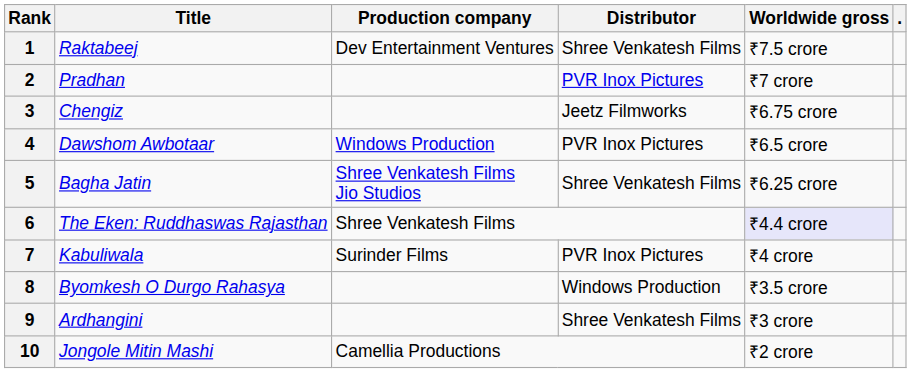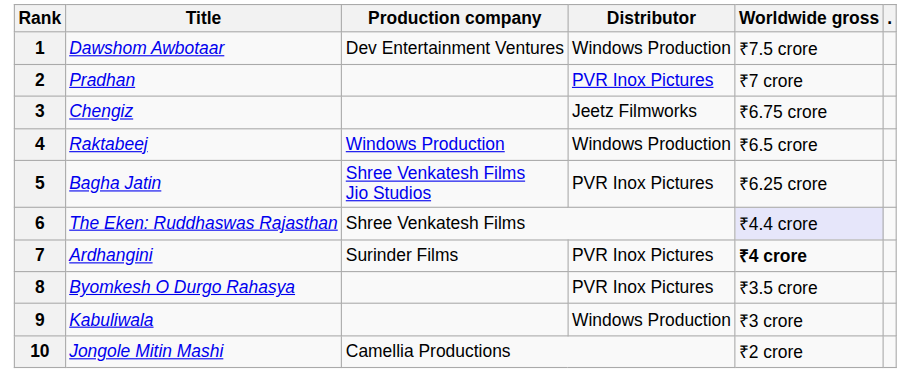(98, 48) Raktabeej -> (147, 48) Dawshom Awbotaar
(651, 48) Shree Venkatesh Films -> (651, 48) Windows Production
(137, 144) Dawshom Awbotaar -> (108, 144) Raktabeej
(633, 144) PVR Inox Pictures -> (651, 144) Windows Production
(651, 183) Shree Venkatesh Films -> (643, 183) PVR Inox Pictures
(101, 255) Kabuliwala -> (111, 255) Ardhangini
(781, 256) normal -> (773, 256) bold
(641, 287) Windows Production -> (643, 287) PVR Inox Pictures
(101, 319) Ardhangini -> (111, 319) Kabuliwala
(651, 319) Shree Venkatesh Films -> (651, 319) Windows Production
